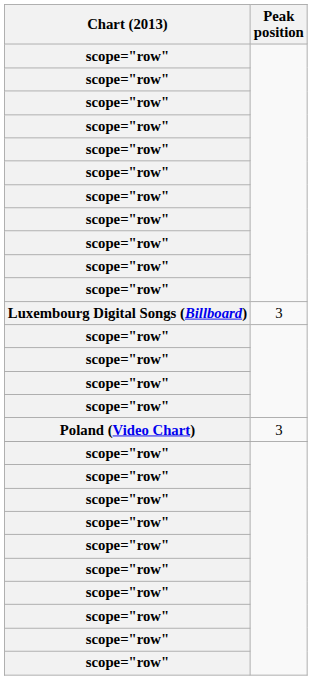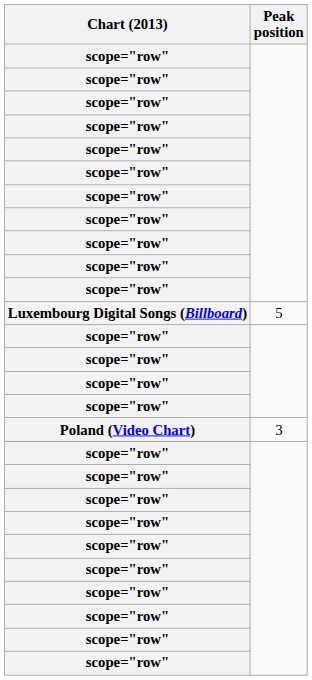(279, 312) 3 -> (279, 312) 5
